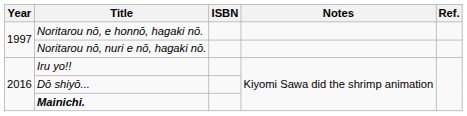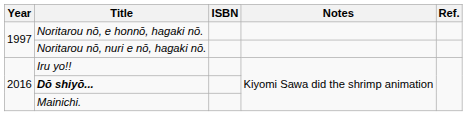(63, 84) normal -> (65, 84) bold
(61, 102) bold -> (59, 102) normal
